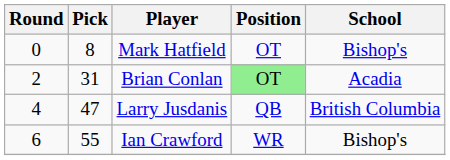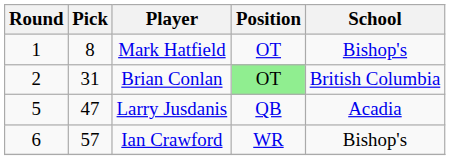(36, 49) 0 -> (36, 49) 1
(375, 79) Acadia -> (375, 79) British Columbia
(36, 109) 4 -> (36, 109) 5
(375, 109) British Columbia -> (375, 109) Acadia
(90, 139) 55 -> (90, 139) 57
